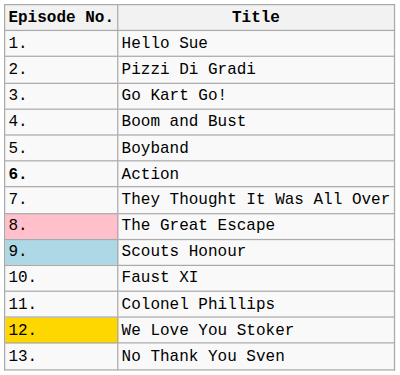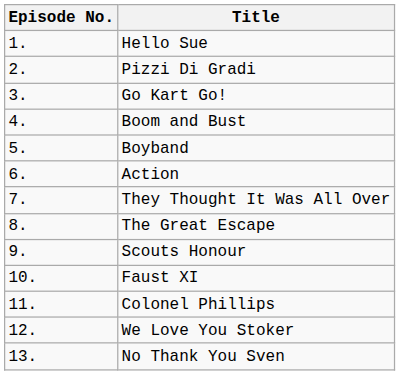(18, 174) bold -> (18, 174) normal
(18, 226) pink background -> (18, 226) no background
(18, 252) lightblue background -> (18, 252) no background
(23, 330) gold background -> (23, 330) no background
